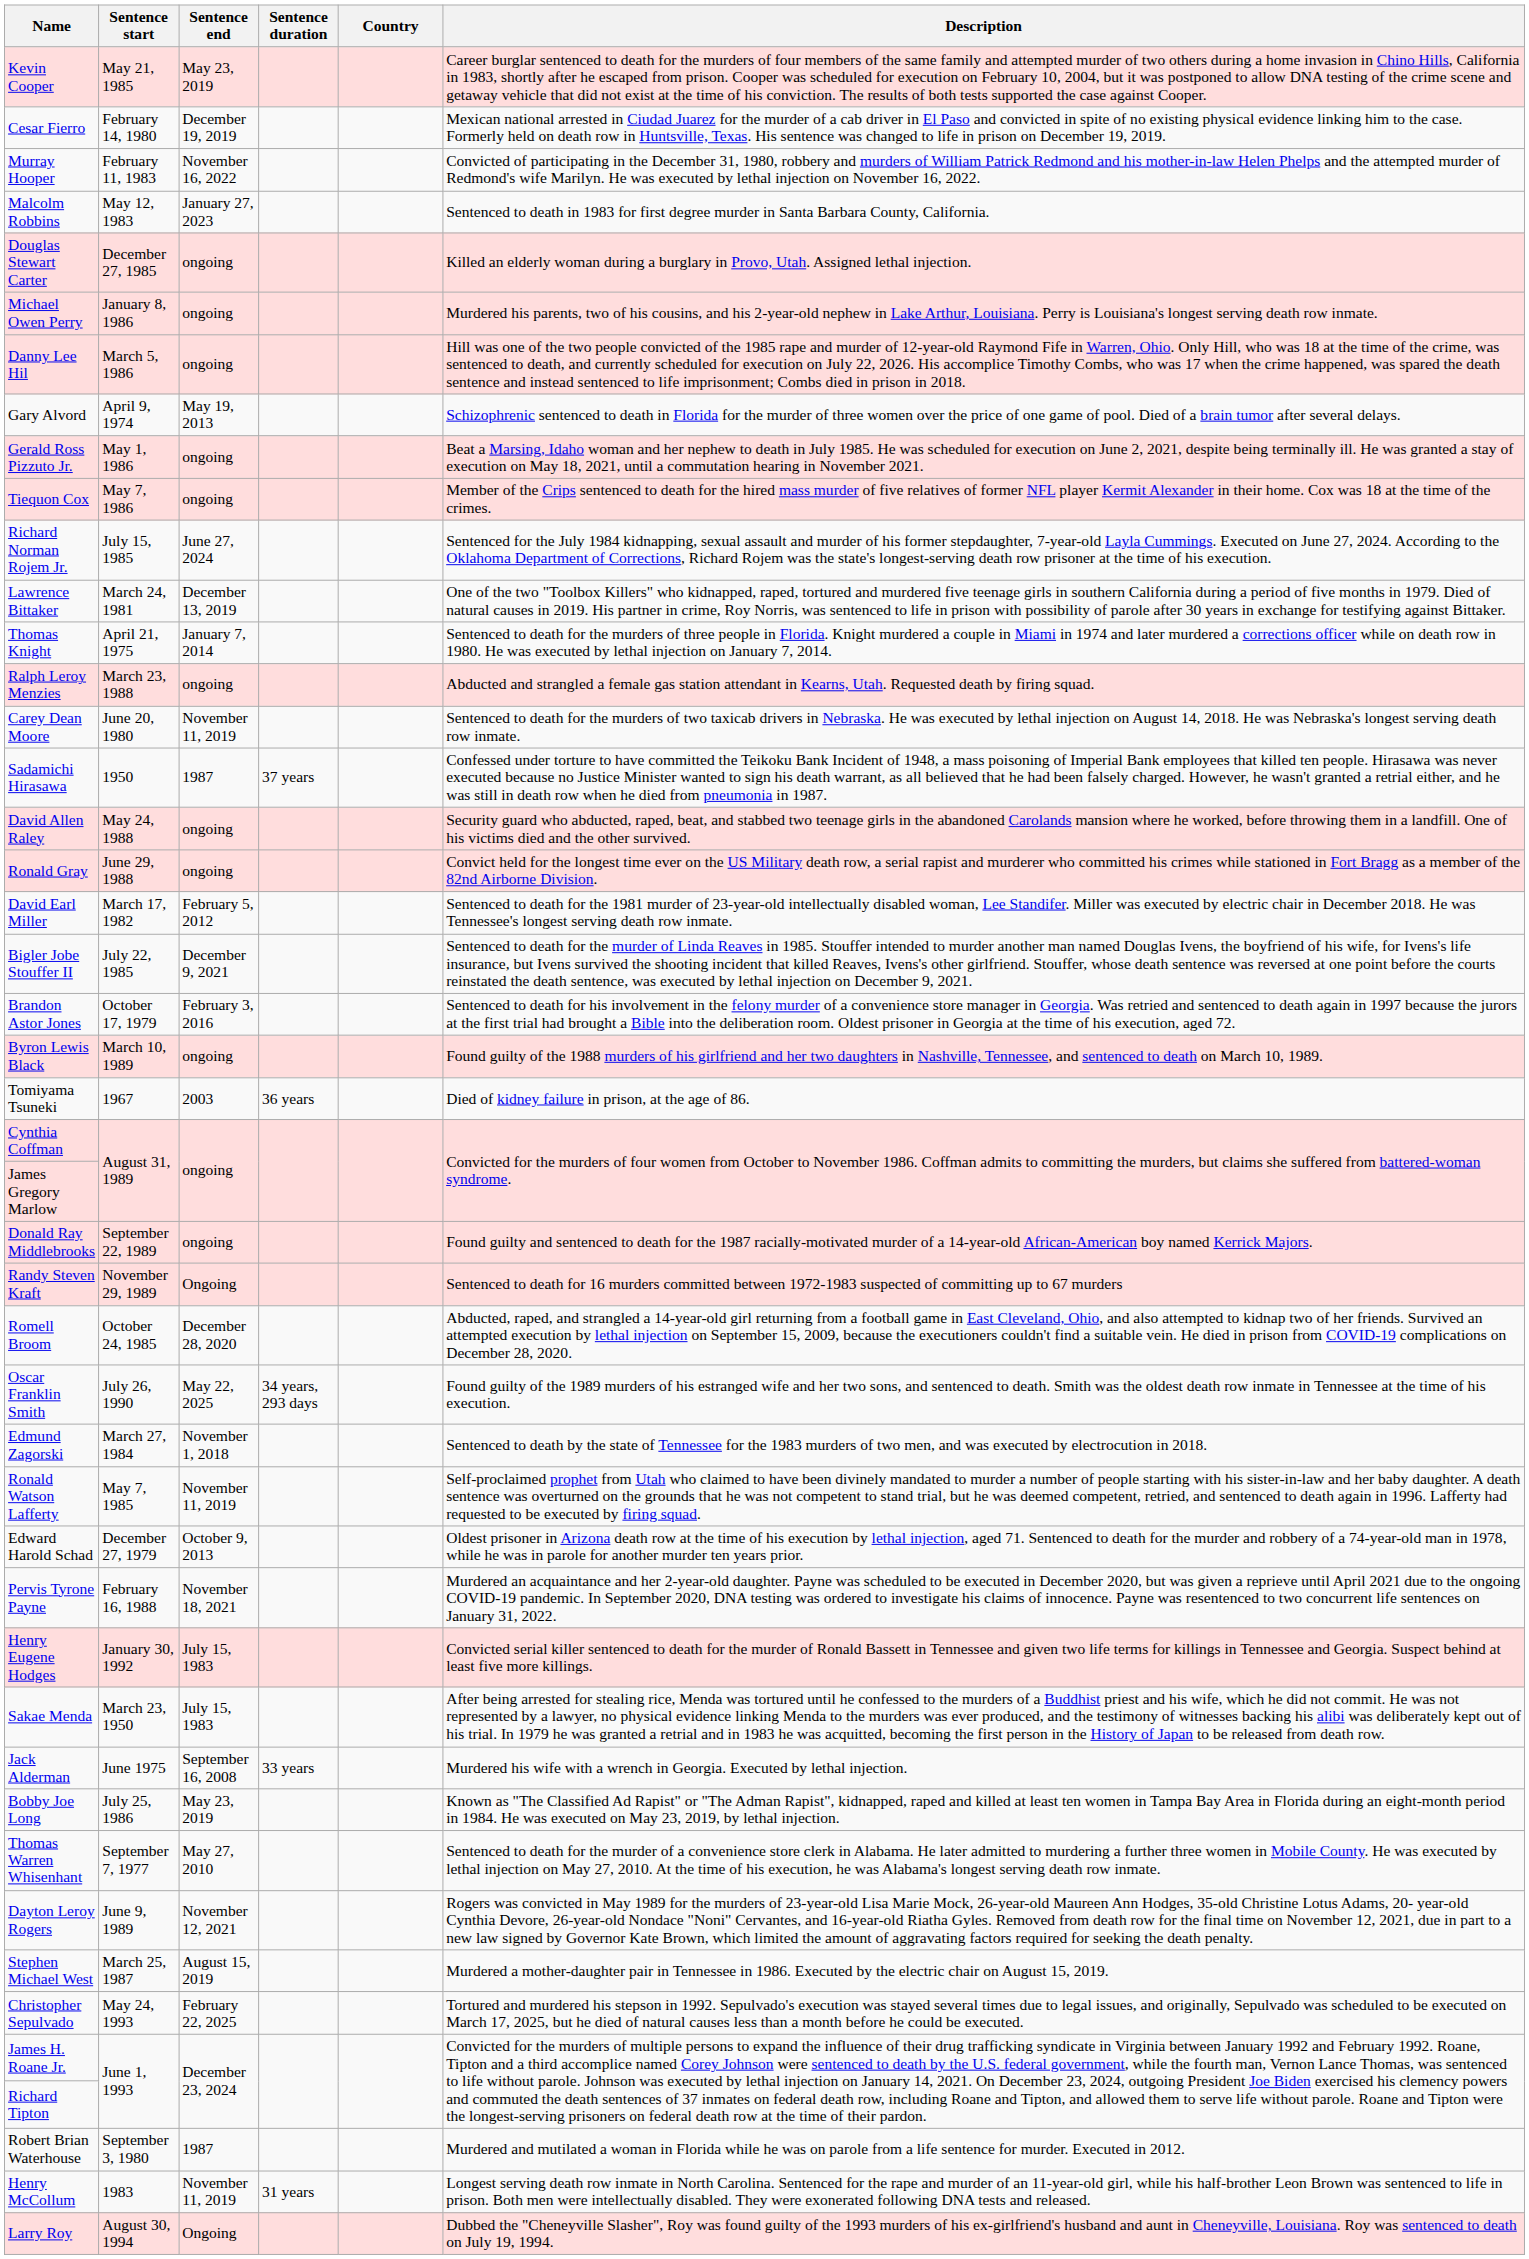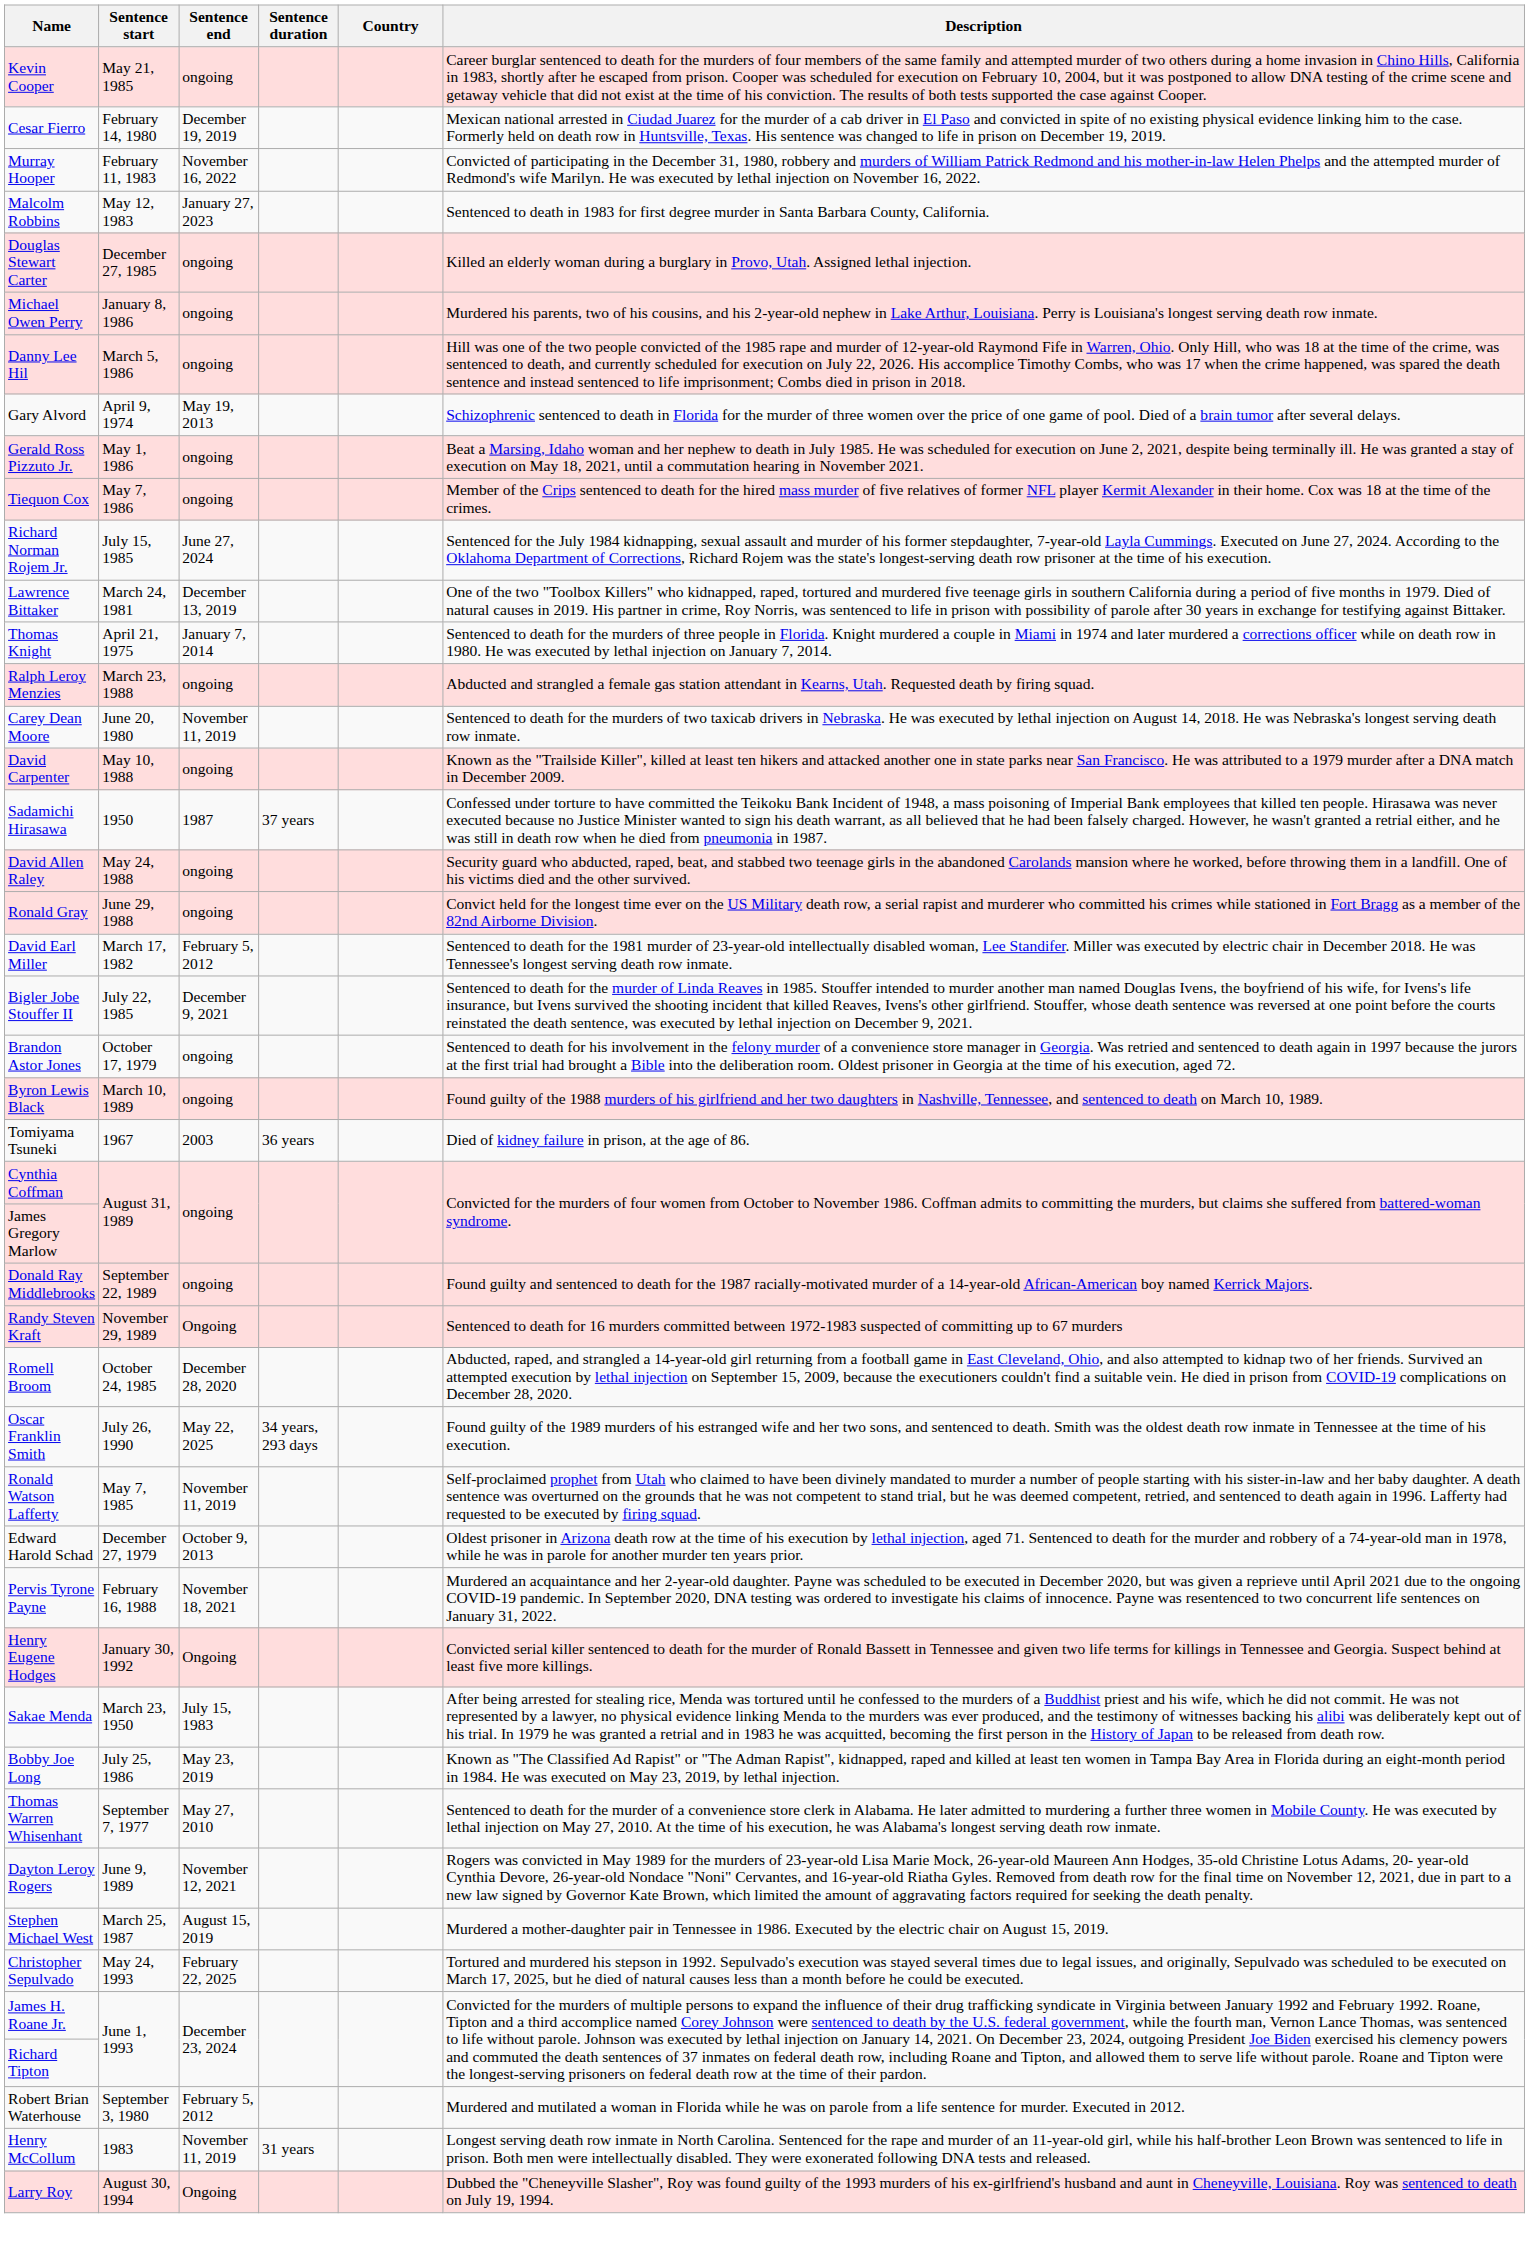(208, 76) May 23, 2019 -> (208, 76) ongoing
+ row: (39, 769)
(218, 1014) February 3, 2016 -> (208, 1056) ongoing
- row: (36, 1445)
(207, 1657) July 15, 1983 -> (209, 1657) Ongoing
- row: (39, 1767)
(198, 2149) 1987 -> (218, 2107) February 5, 2012
